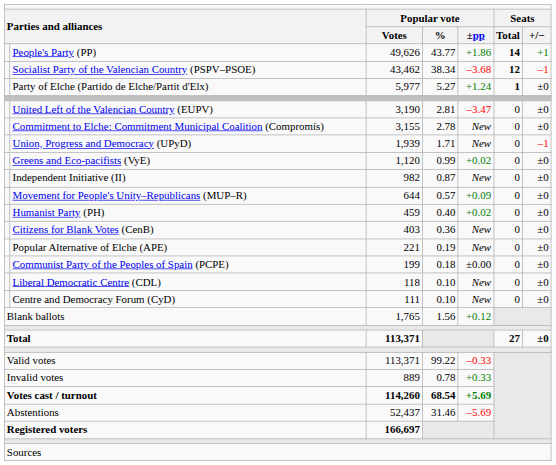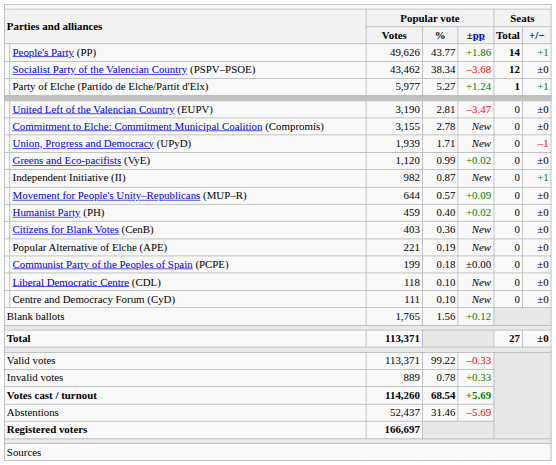(543, 69) –1 -> (543, 69) ±0
(543, 87) ±0 -> (543, 87) +1
(543, 178) ±0 -> (543, 178) +1
